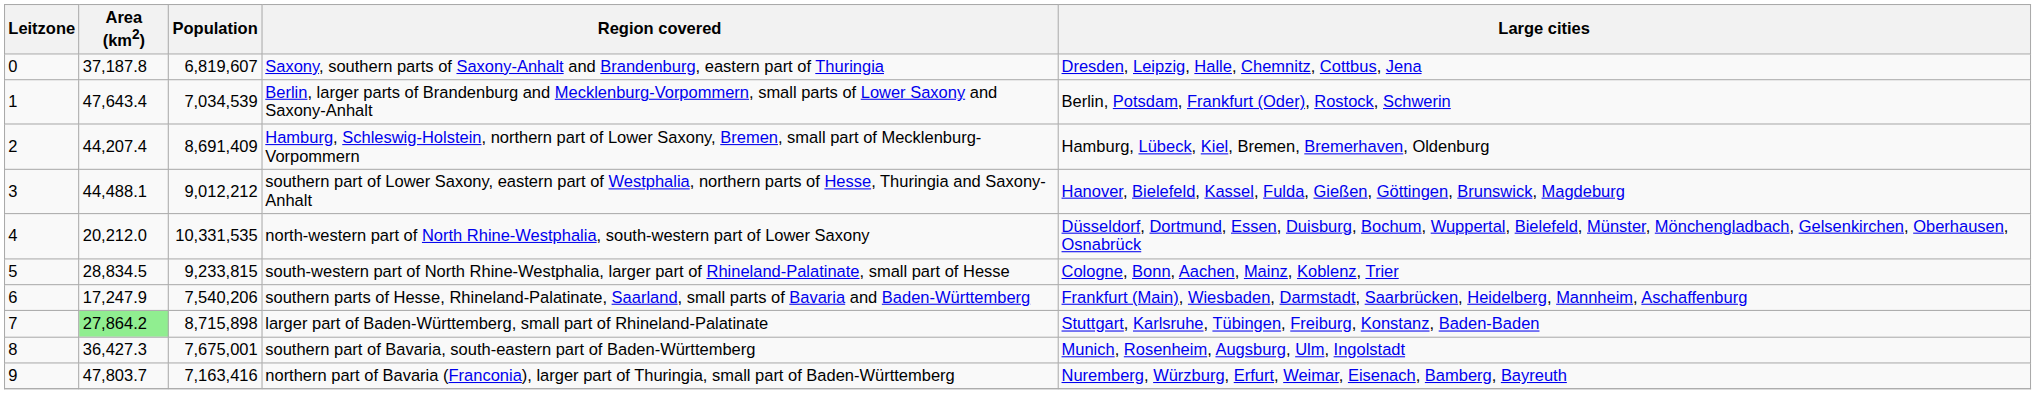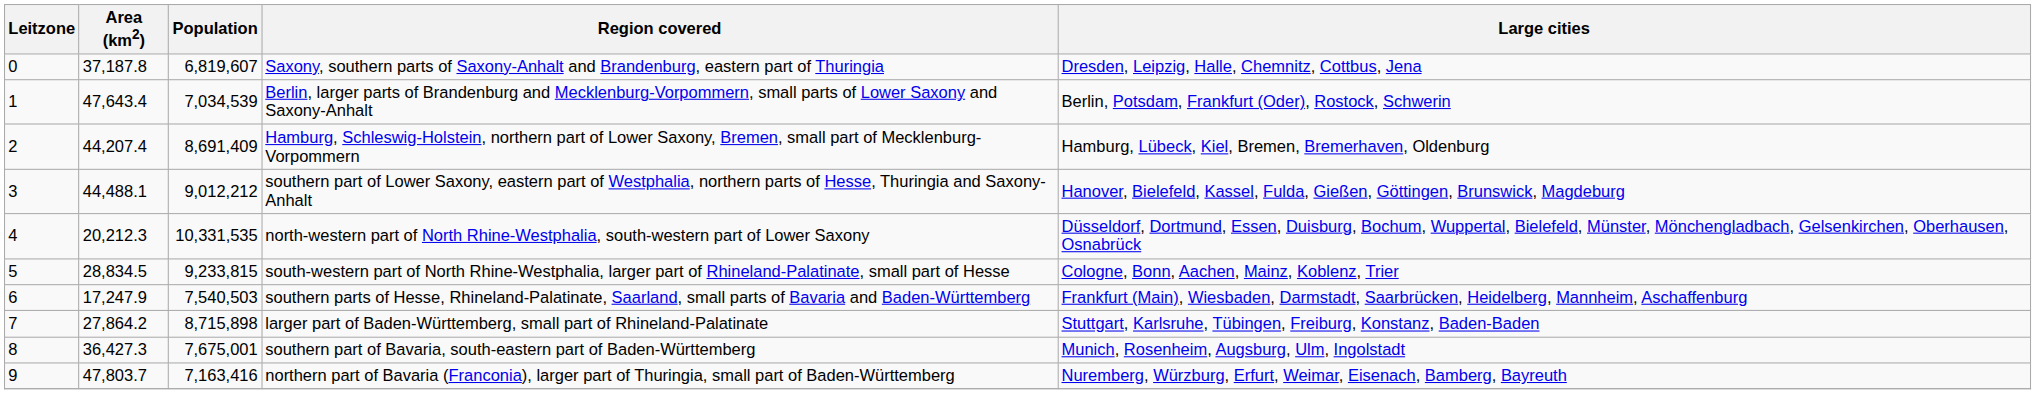(115, 236) 20,212.0 -> (115, 236) 20,212.3
(221, 297) 7,540,206 -> (221, 297) 7,540,503
(115, 323) lightgreen background -> (115, 323) no background
